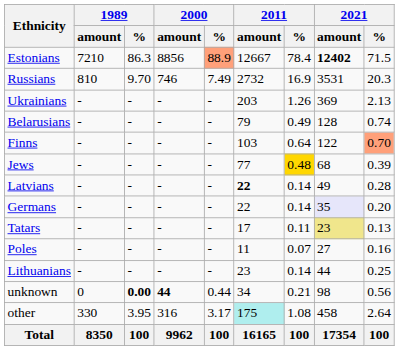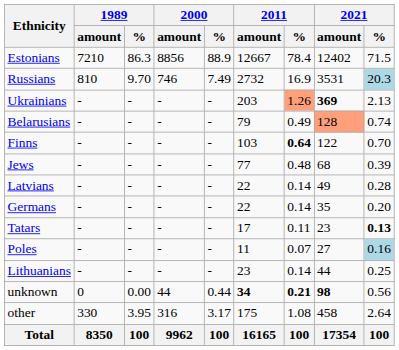(219, 57) lightsalmon background -> (219, 57) no background
(334, 57) bold -> (334, 57) normal
(379, 79) no background -> (379, 79) lightblue background
(299, 100) no background -> (299, 100) lightsalmon background
(327, 100) normal -> (327, 100) bold
(327, 121) no background -> (327, 121) lightsalmon background
(299, 143) normal -> (299, 143) bold
(379, 143) lightsalmon background -> (379, 143) no background
(299, 164) gold background -> (299, 164) no background
(244, 185) bold -> (244, 185) normal
(324, 206) lavender background -> (324, 206) no background
(324, 228) khaki background -> (324, 228) no background
(379, 228) normal -> (379, 228) bold
(379, 249) no background -> (379, 249) lightblue background
(139, 292) bold -> (139, 292) normal
(164, 292) bold -> (164, 292) normal
(244, 292) normal -> (244, 292) bold
(299, 292) normal -> (299, 292) bold
(324, 292) normal -> (324, 292) bold
(247, 313) paleturquoise background -> (247, 313) no background
